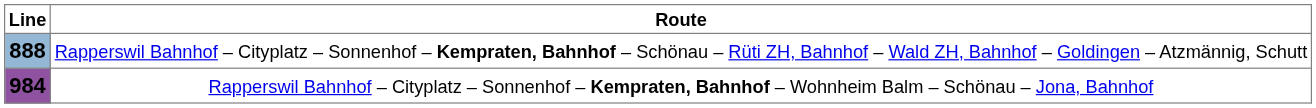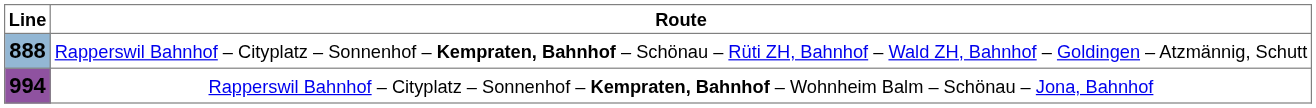(28, 85) 984 -> (28, 85) 994
